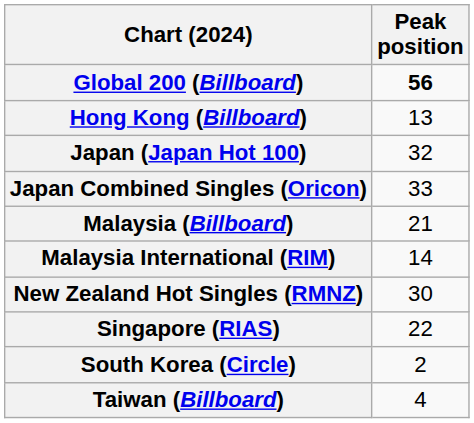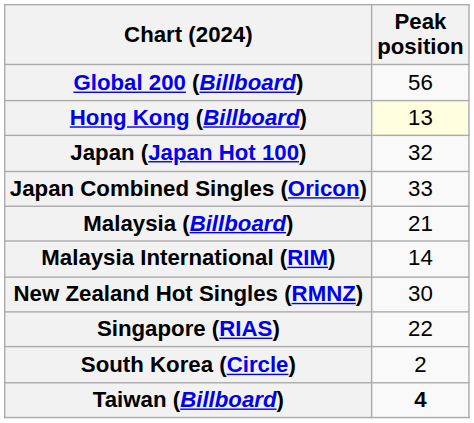(420, 82) bold -> (420, 82) normal
(420, 117) no background -> (420, 117) lightyellow background
(420, 399) normal -> (420, 399) bold
